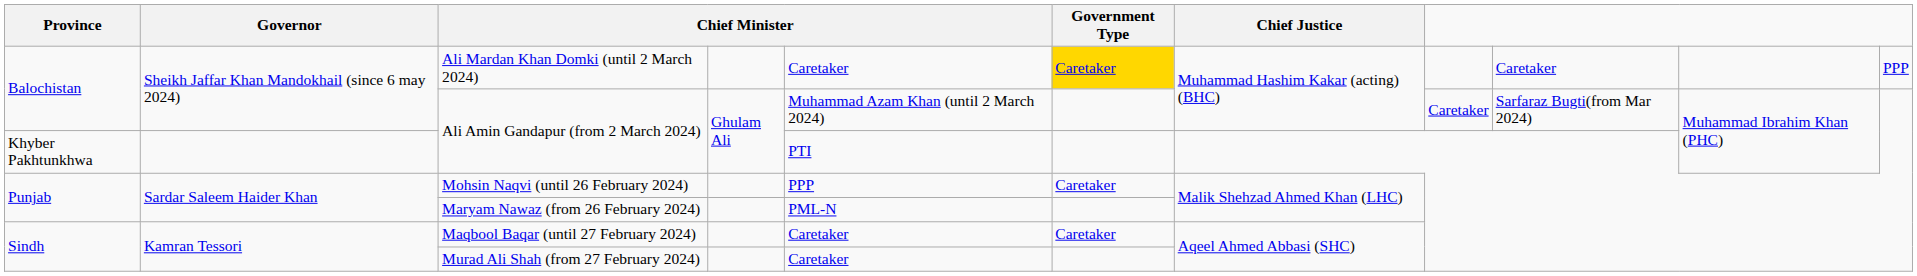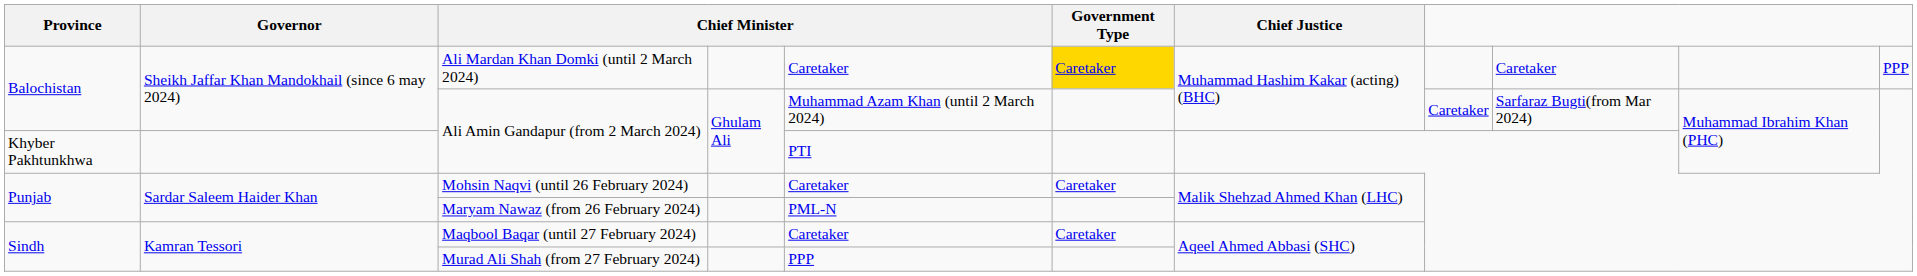(801, 185) PPP -> (818, 185) Caretaker
(818, 258) Caretaker -> (801, 258) PPP
